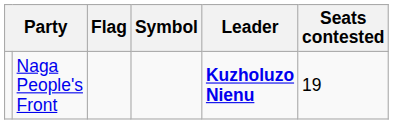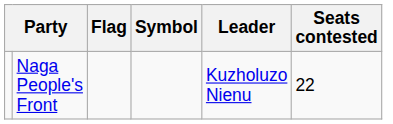(250, 85) bold -> (247, 85) normal
(312, 85) 19 -> (305, 85) 22
